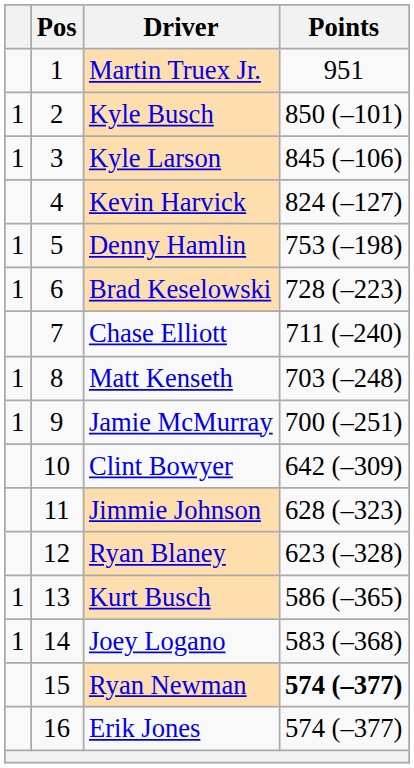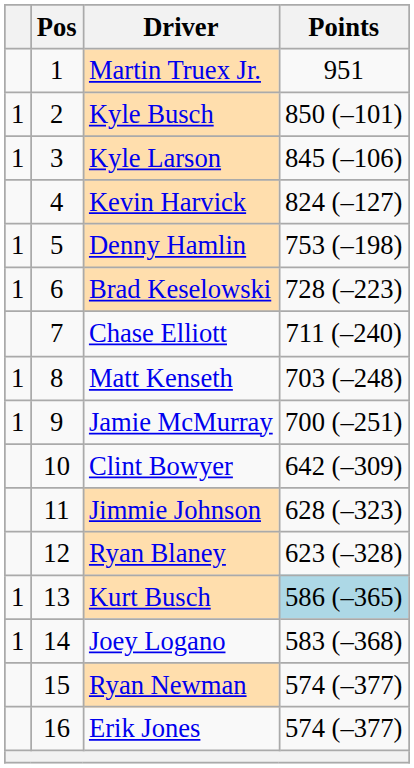(344, 596) no background -> (344, 596) lightblue background
(344, 684) bold -> (344, 684) normal
